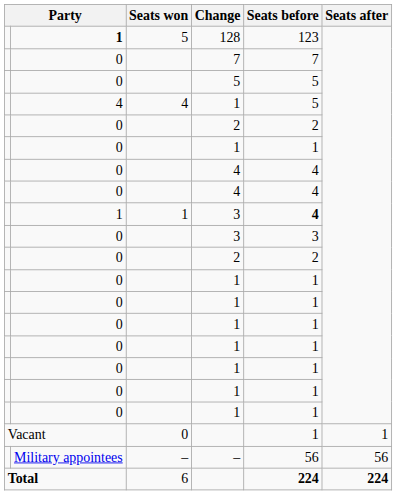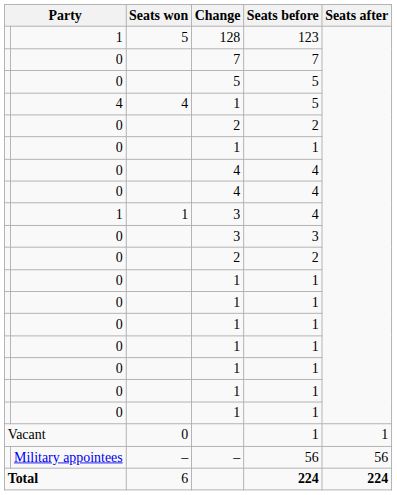(119, 37) bold -> (119, 37) normal
(315, 214) bold -> (315, 214) normal
